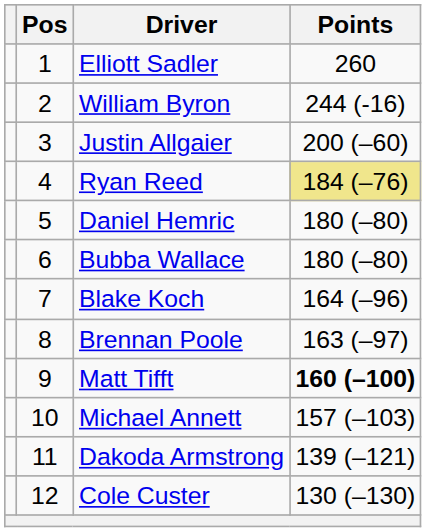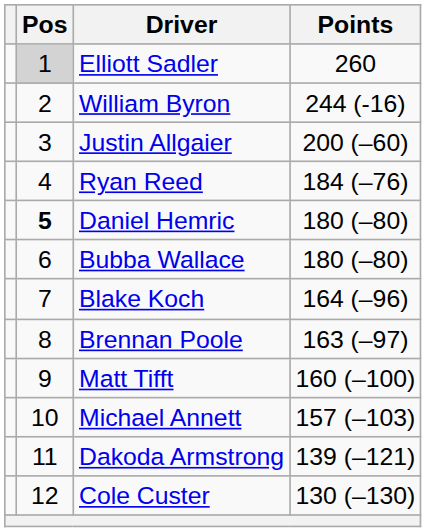(45, 64) no background -> (45, 64) lightgrey background
(355, 182) khaki background -> (355, 182) no background
(45, 221) normal -> (45, 221) bold
(355, 378) bold -> (355, 378) normal
